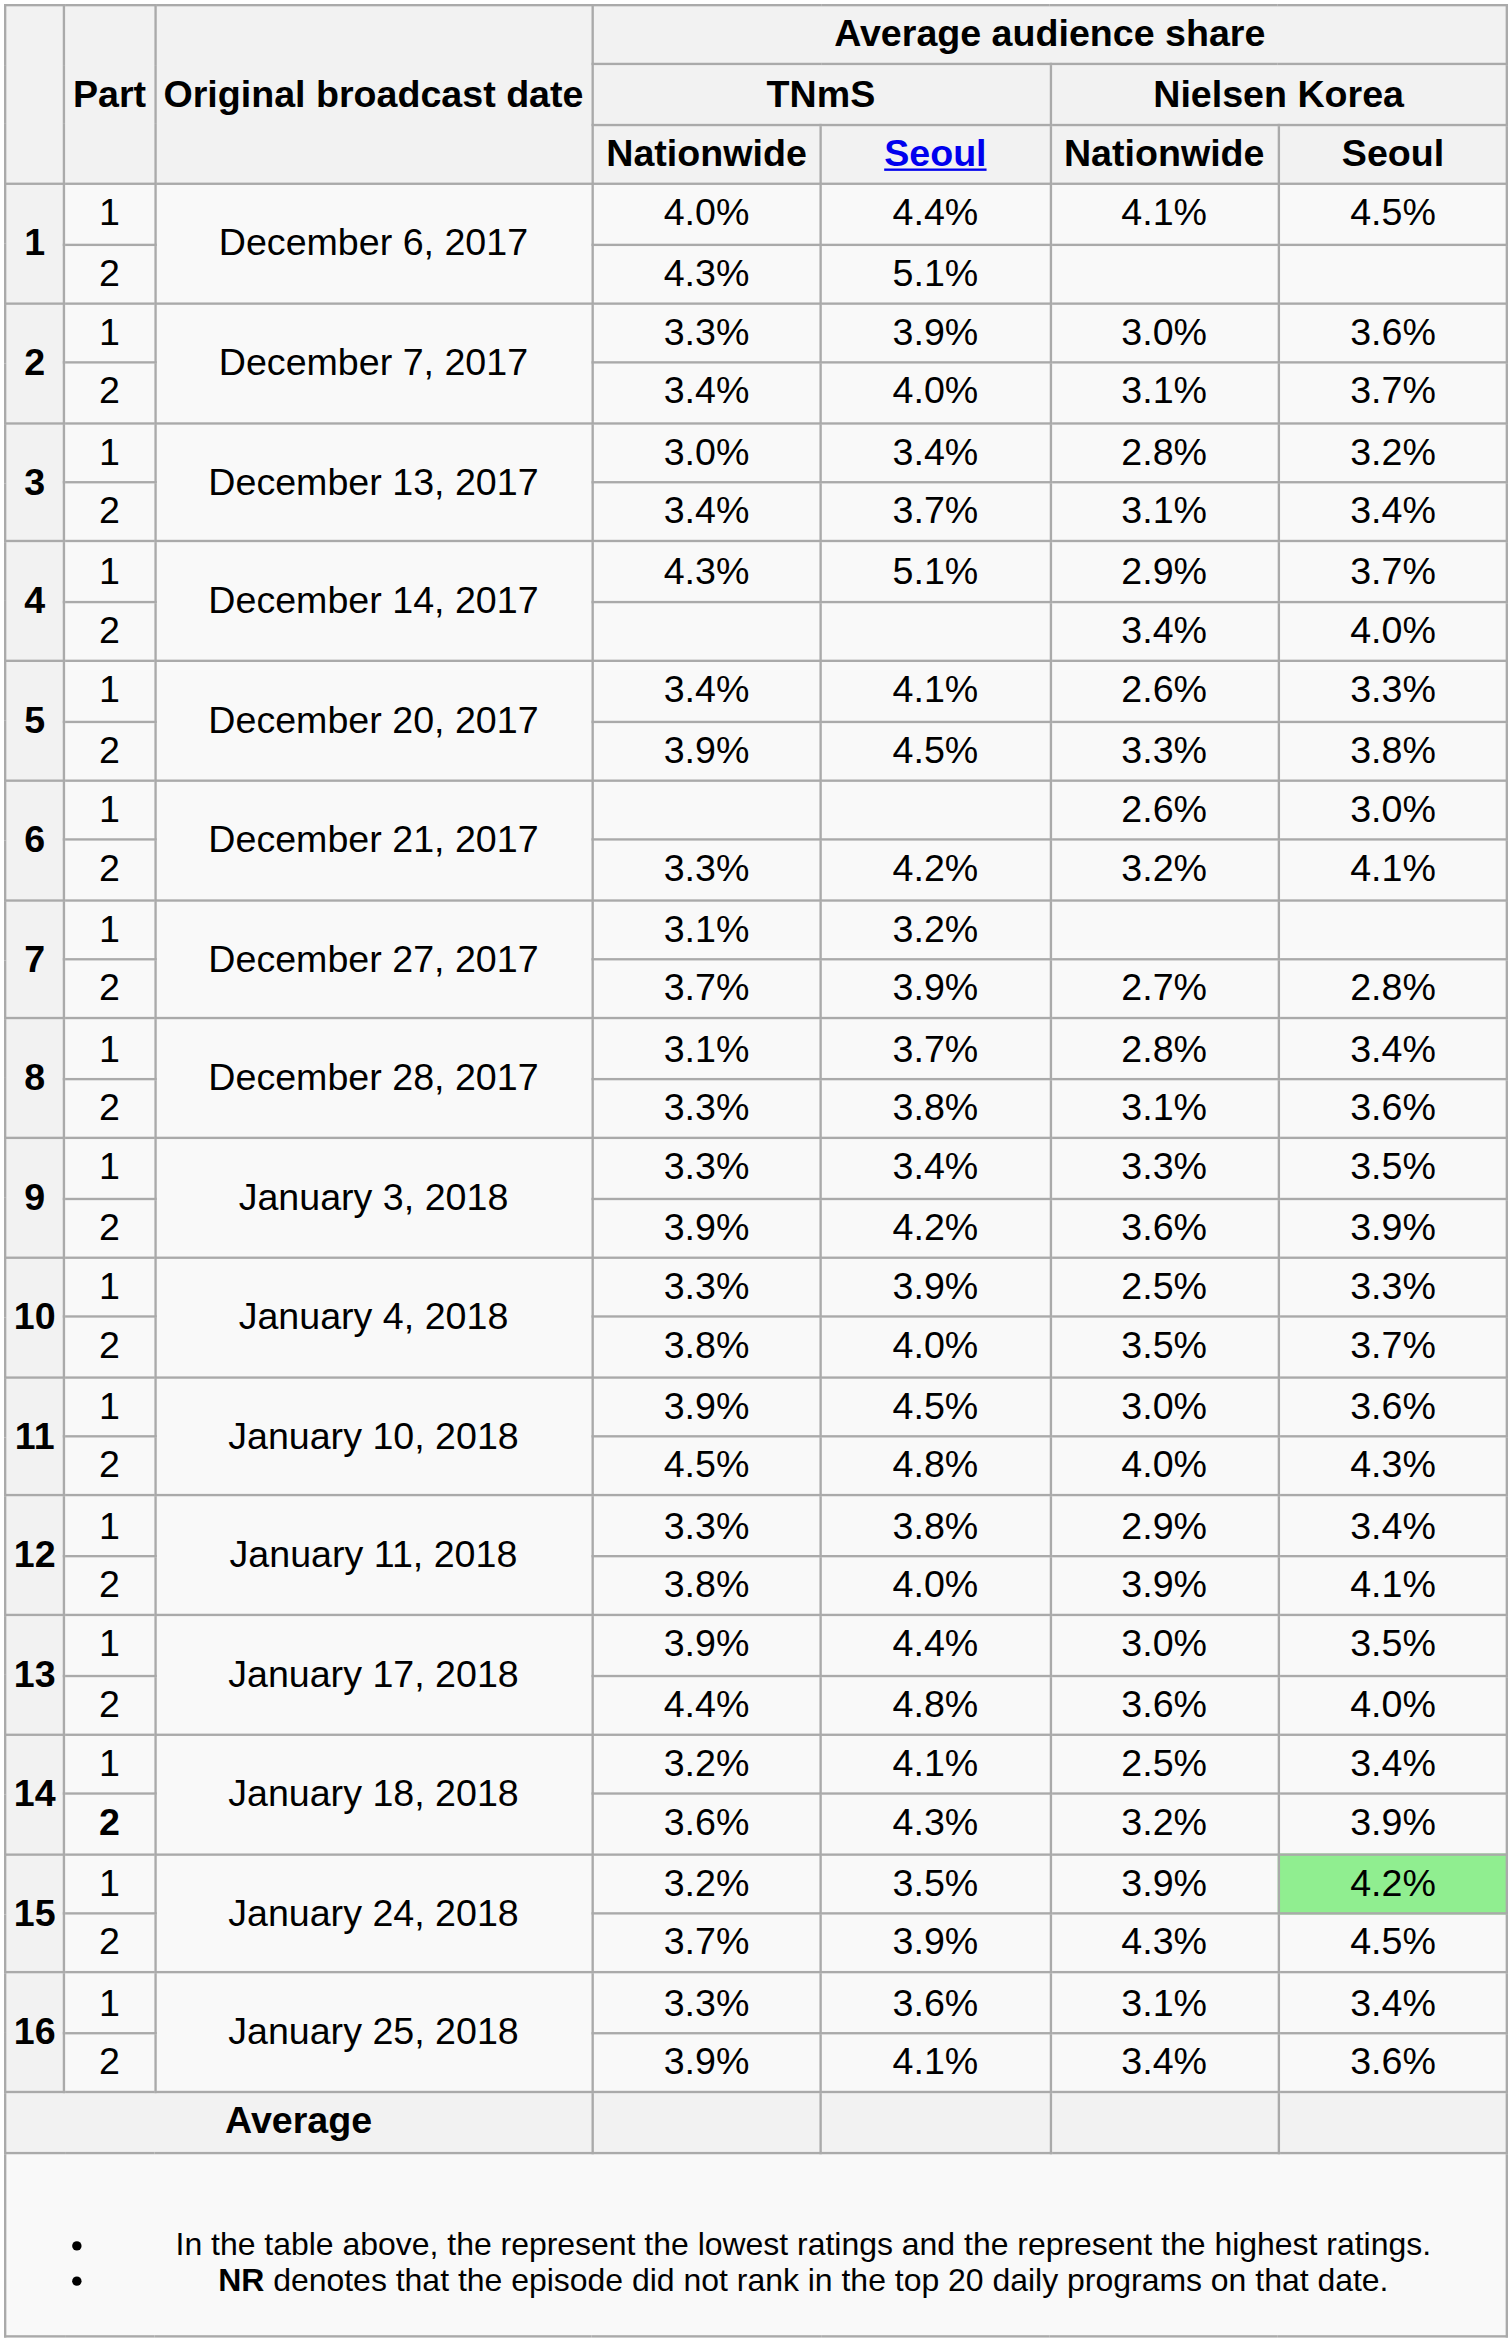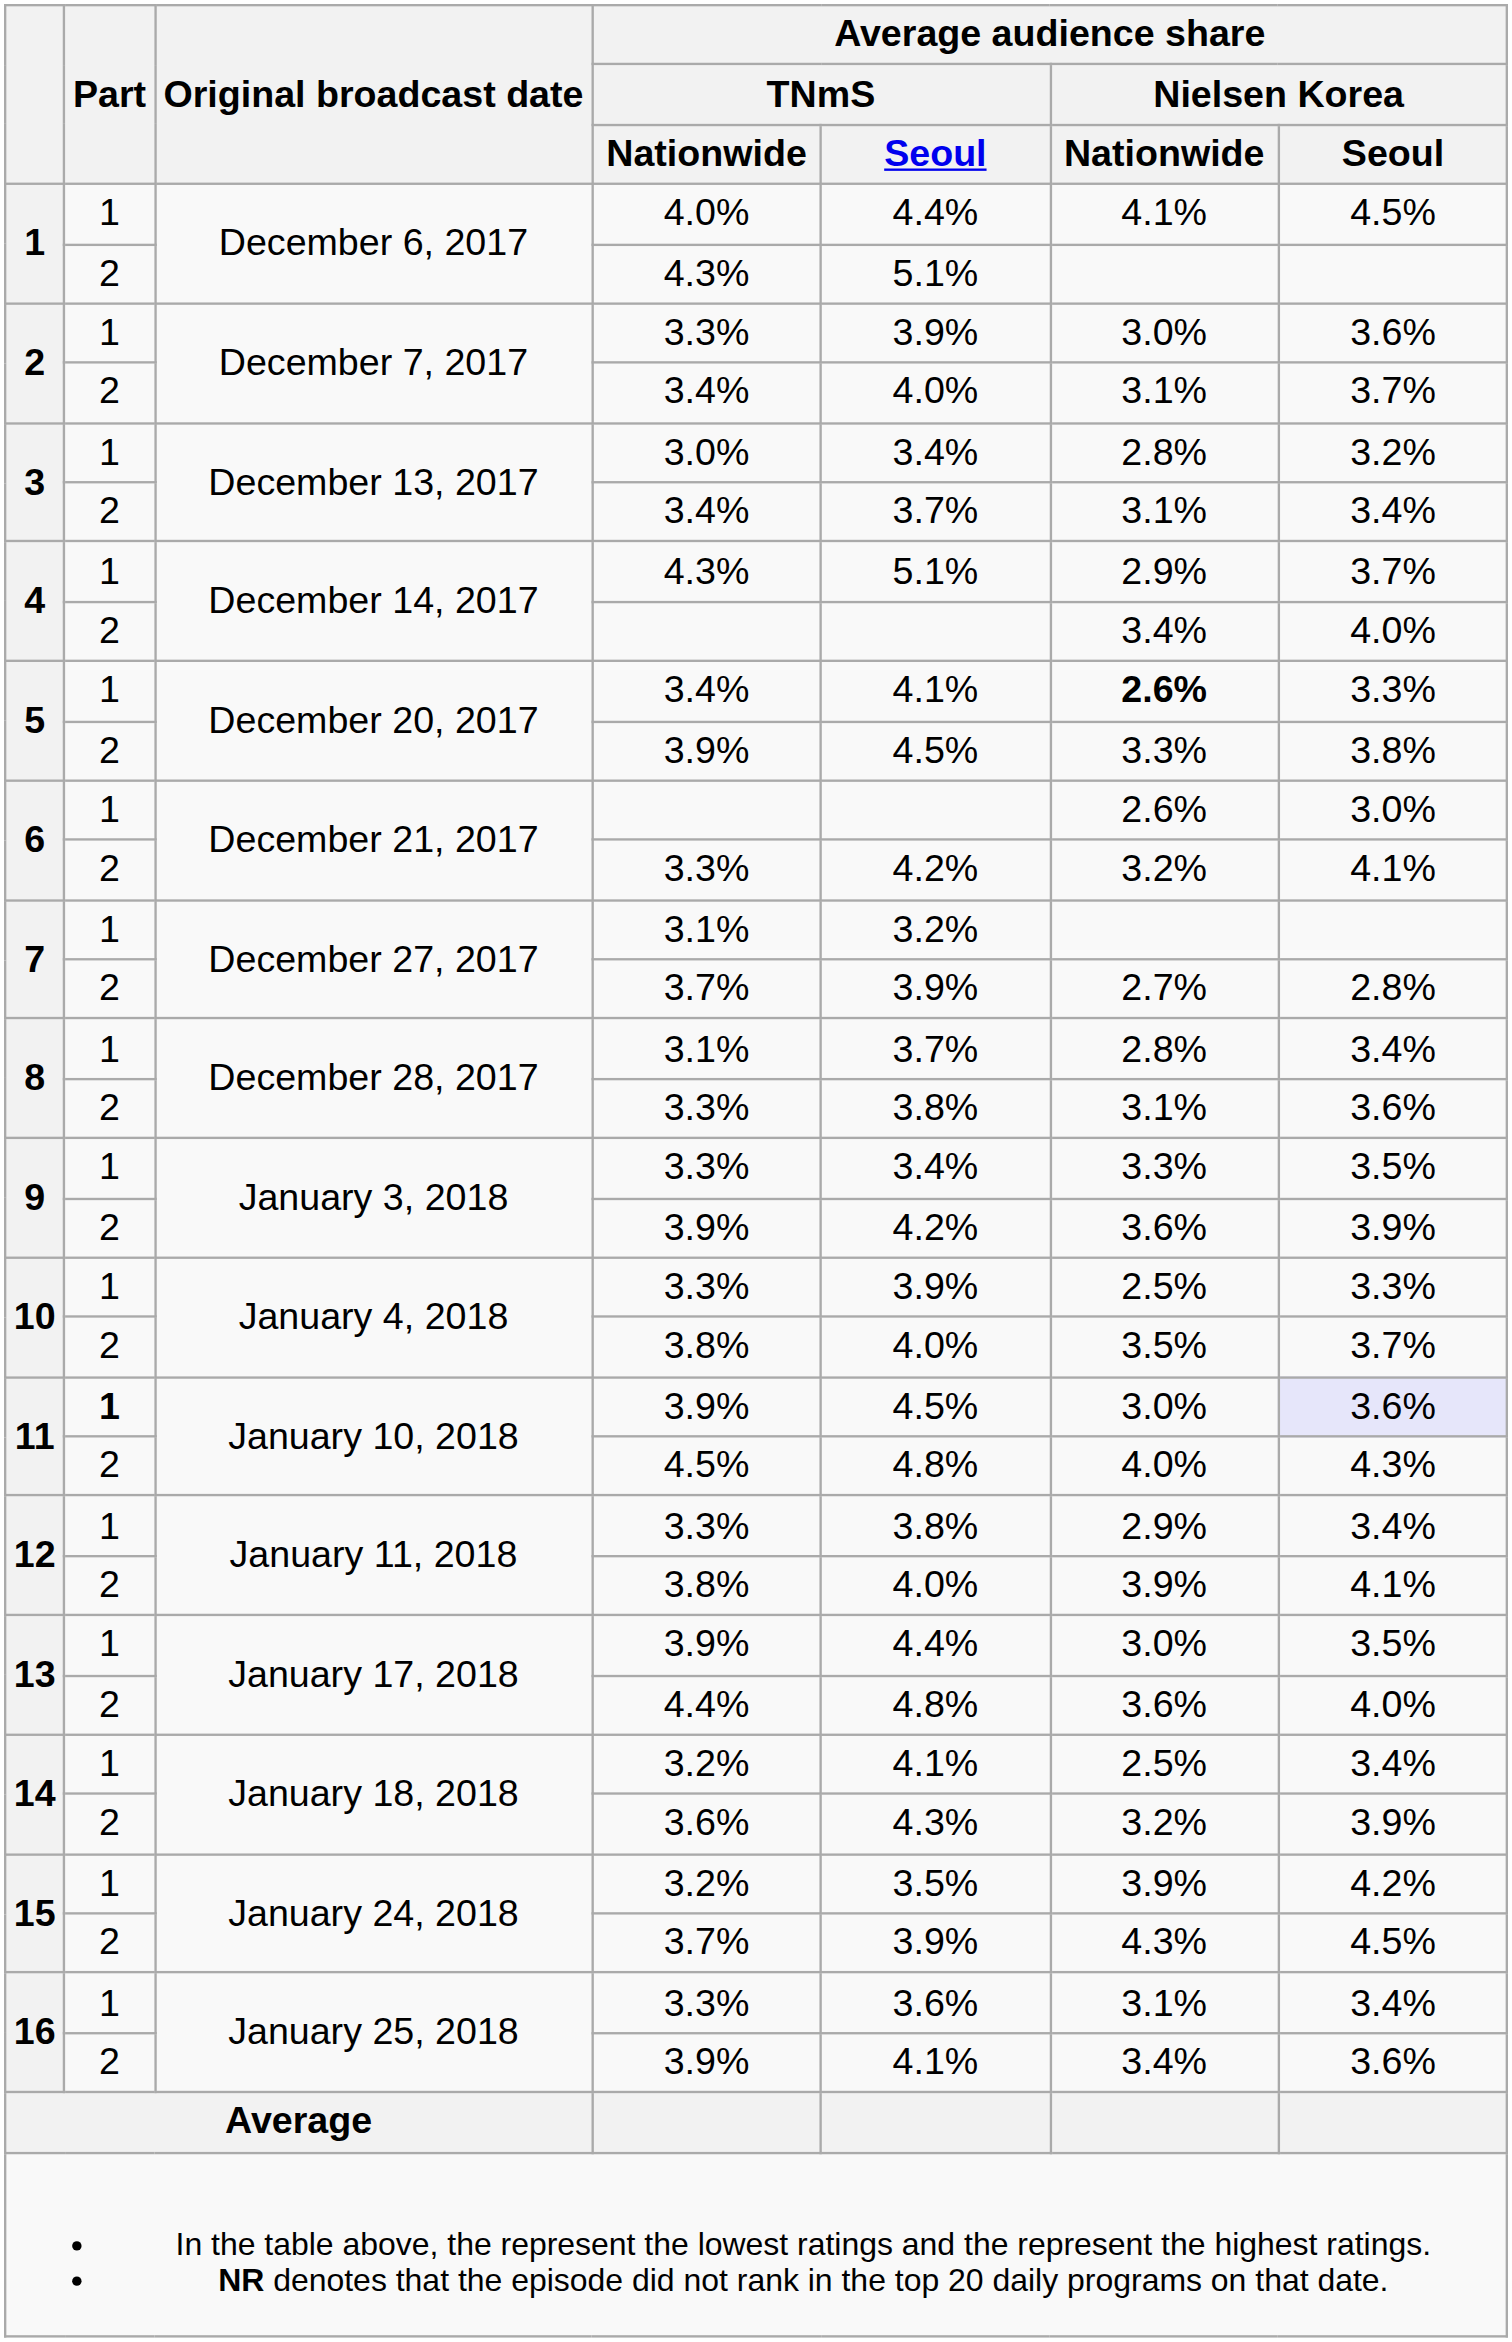(1164, 690) normal -> (1164, 690) bold
(110, 1405) normal -> (110, 1405) bold
(1393, 1405) no background -> (1393, 1405) lavender background
(110, 1823) bold -> (110, 1823) normal
(1393, 1882) lightgreen background -> (1393, 1882) no background
